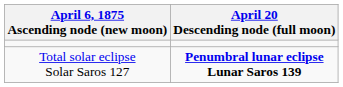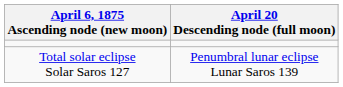(254, 64) bold -> (254, 64) normal
